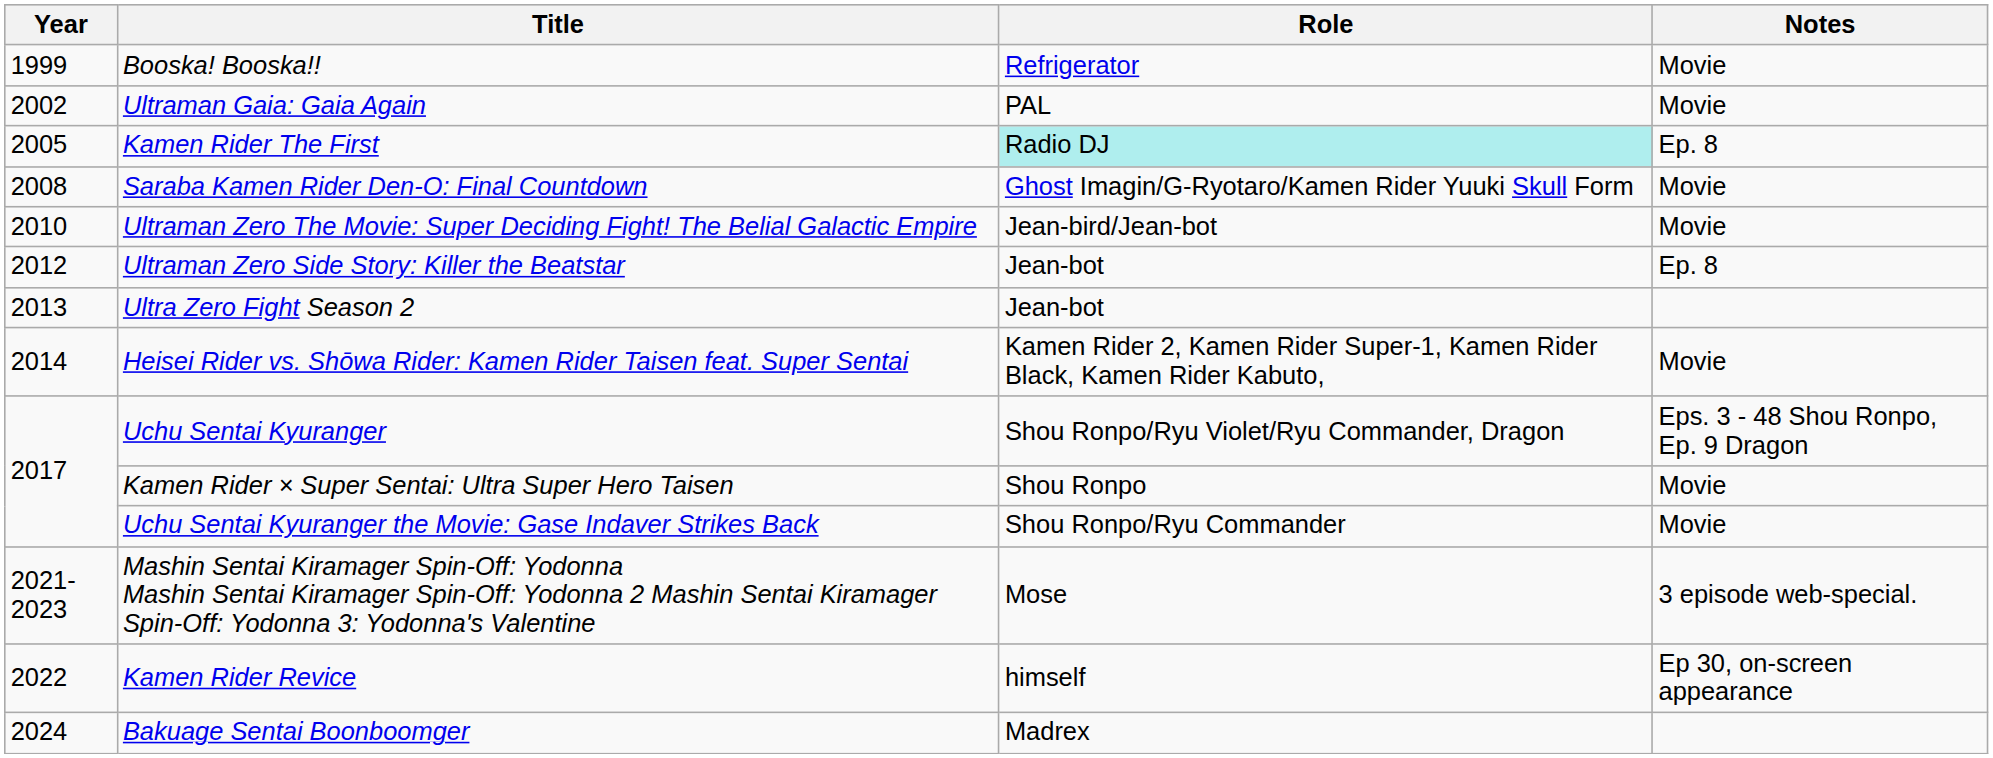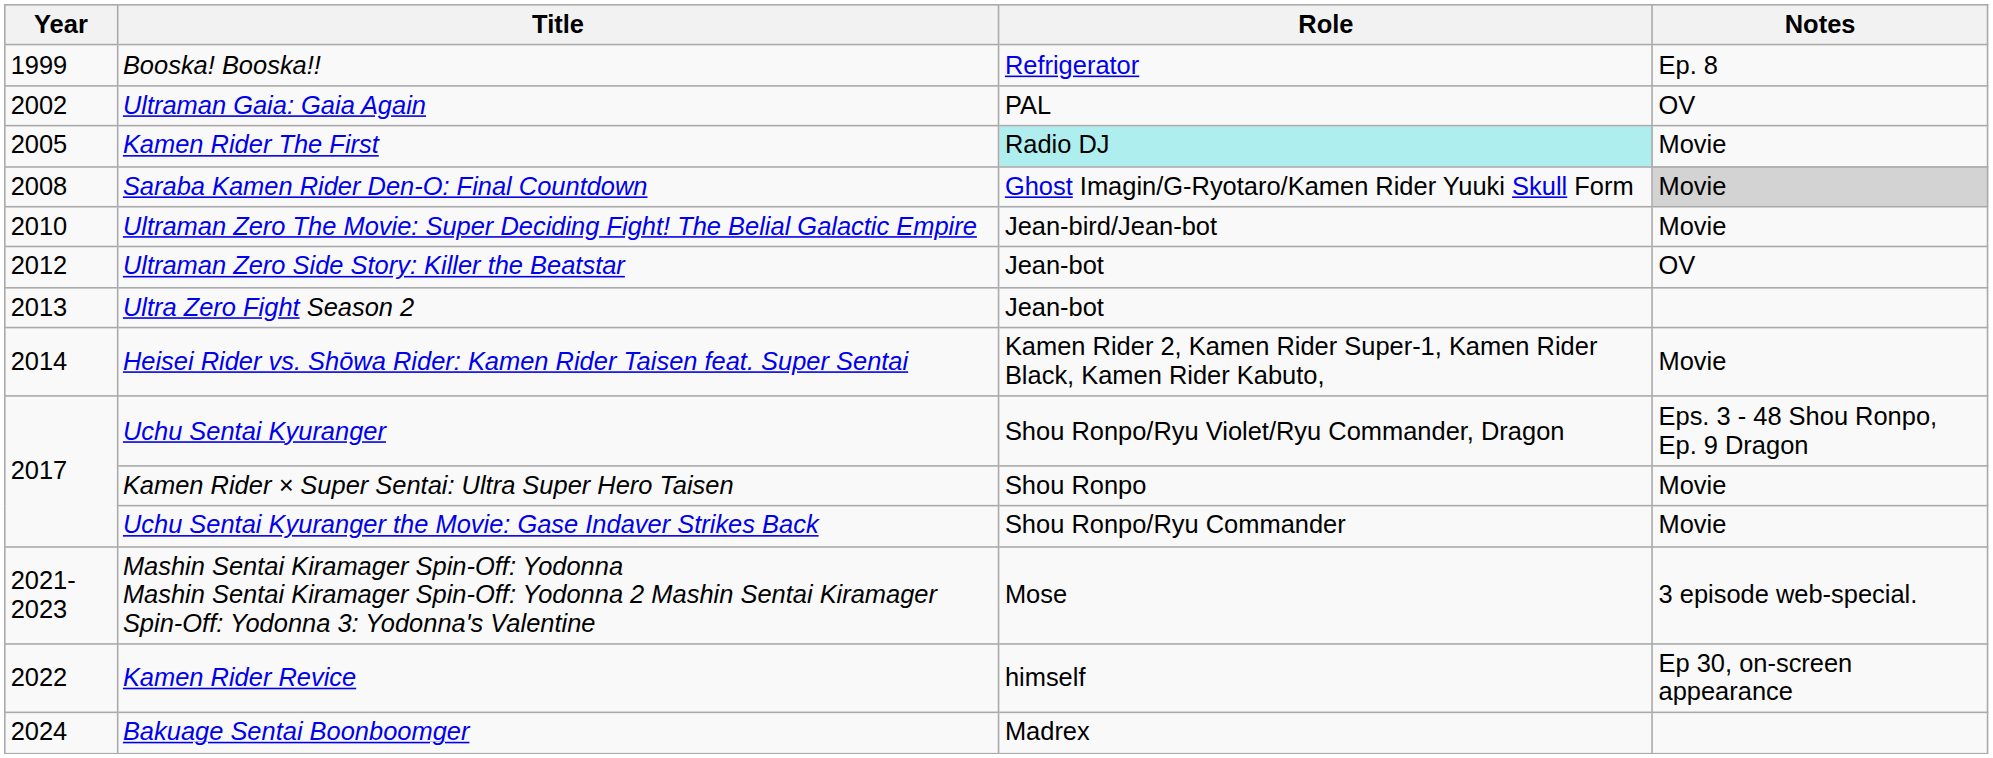(1692, 65) Movie -> (1688, 65) Ep. 8
(1692, 105) Movie -> (1677, 105) OV
(1688, 145) Ep. 8 -> (1692, 145) Movie
(1692, 186) no background -> (1692, 186) lightgrey background
(1688, 266) Ep. 8 -> (1677, 266) OV
